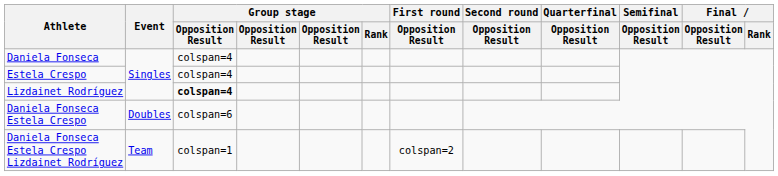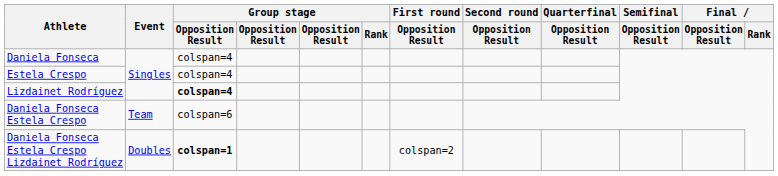(150, 115) Doubles -> (140, 115) Team
(140, 150) Team -> (150, 150) Doubles
(205, 150) normal -> (205, 150) bold
